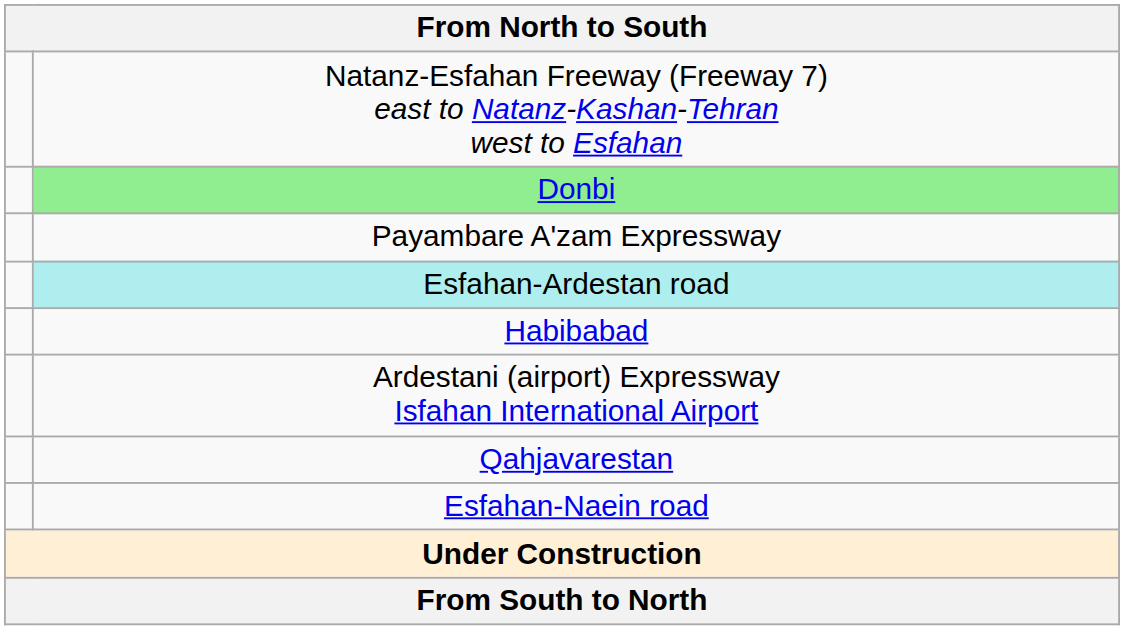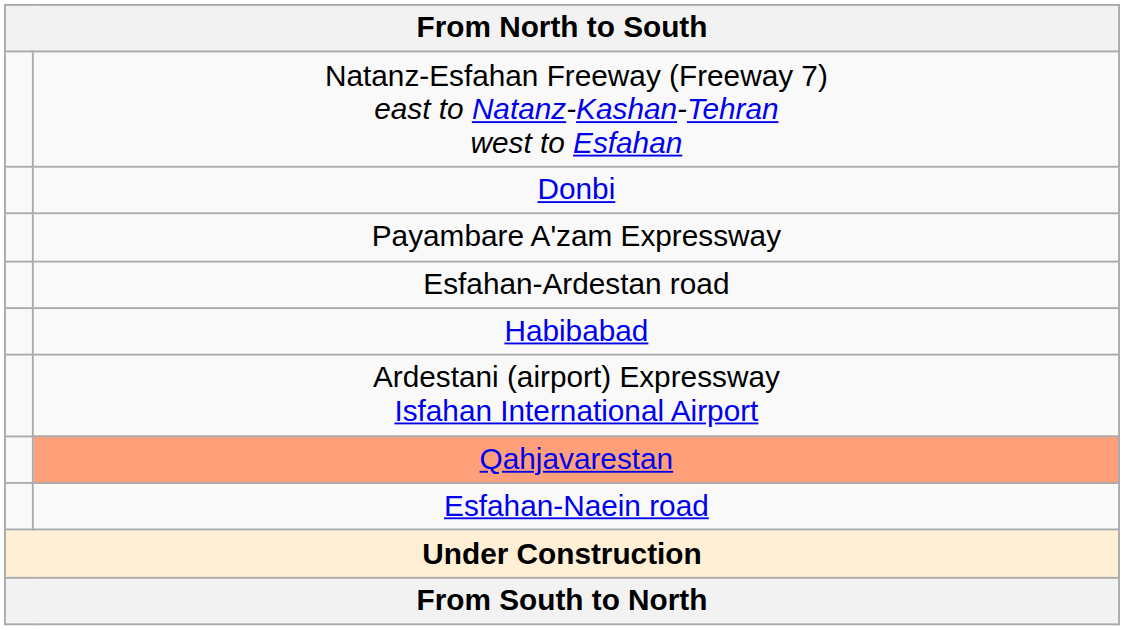(576, 189) lightgreen background -> (576, 189) no background
(576, 283) paleturquoise background -> (576, 283) no background
(576, 458) no background -> (576, 458) lightsalmon background
